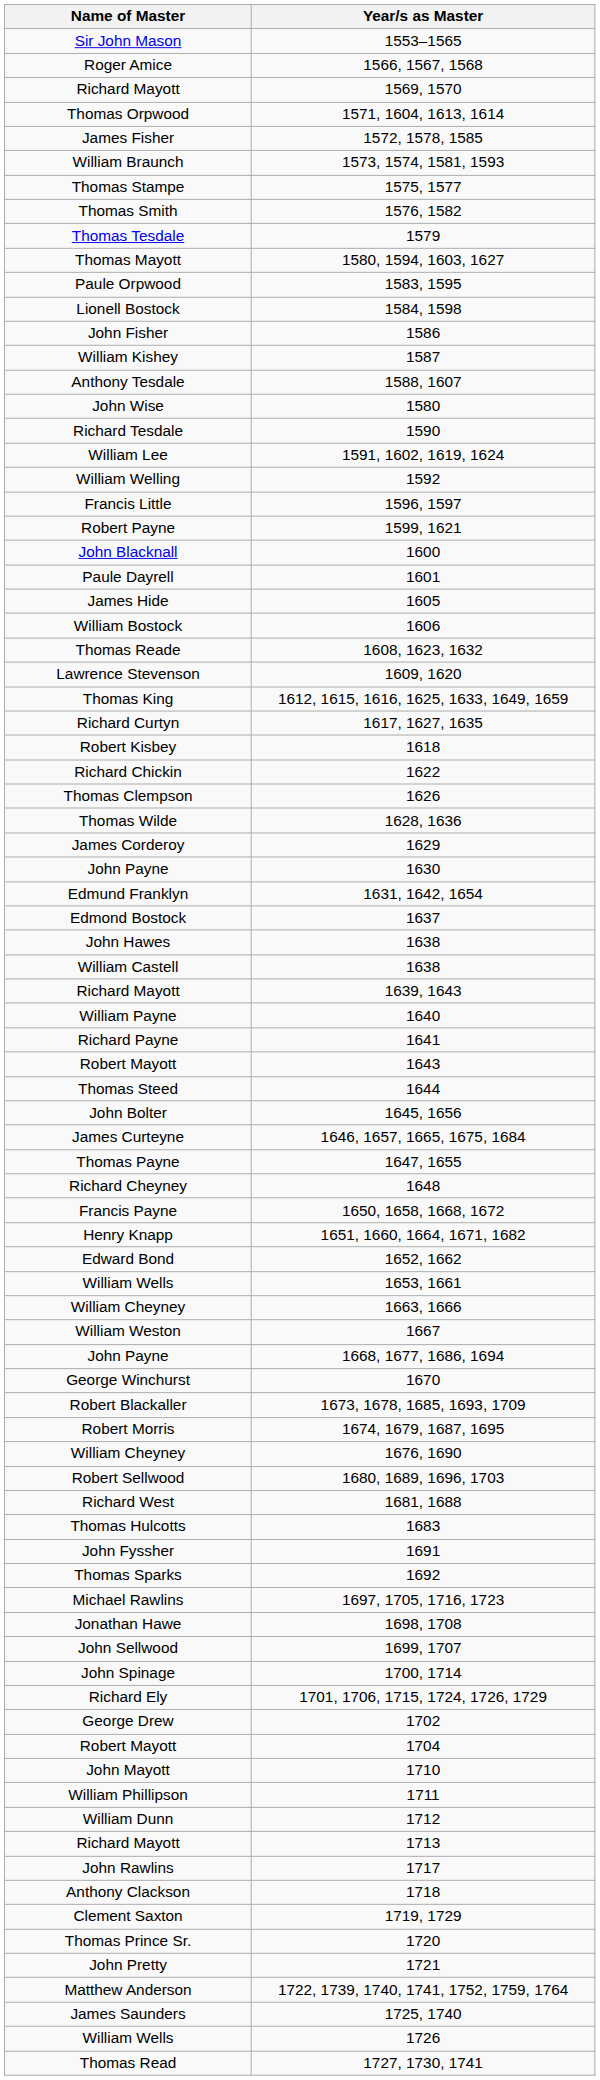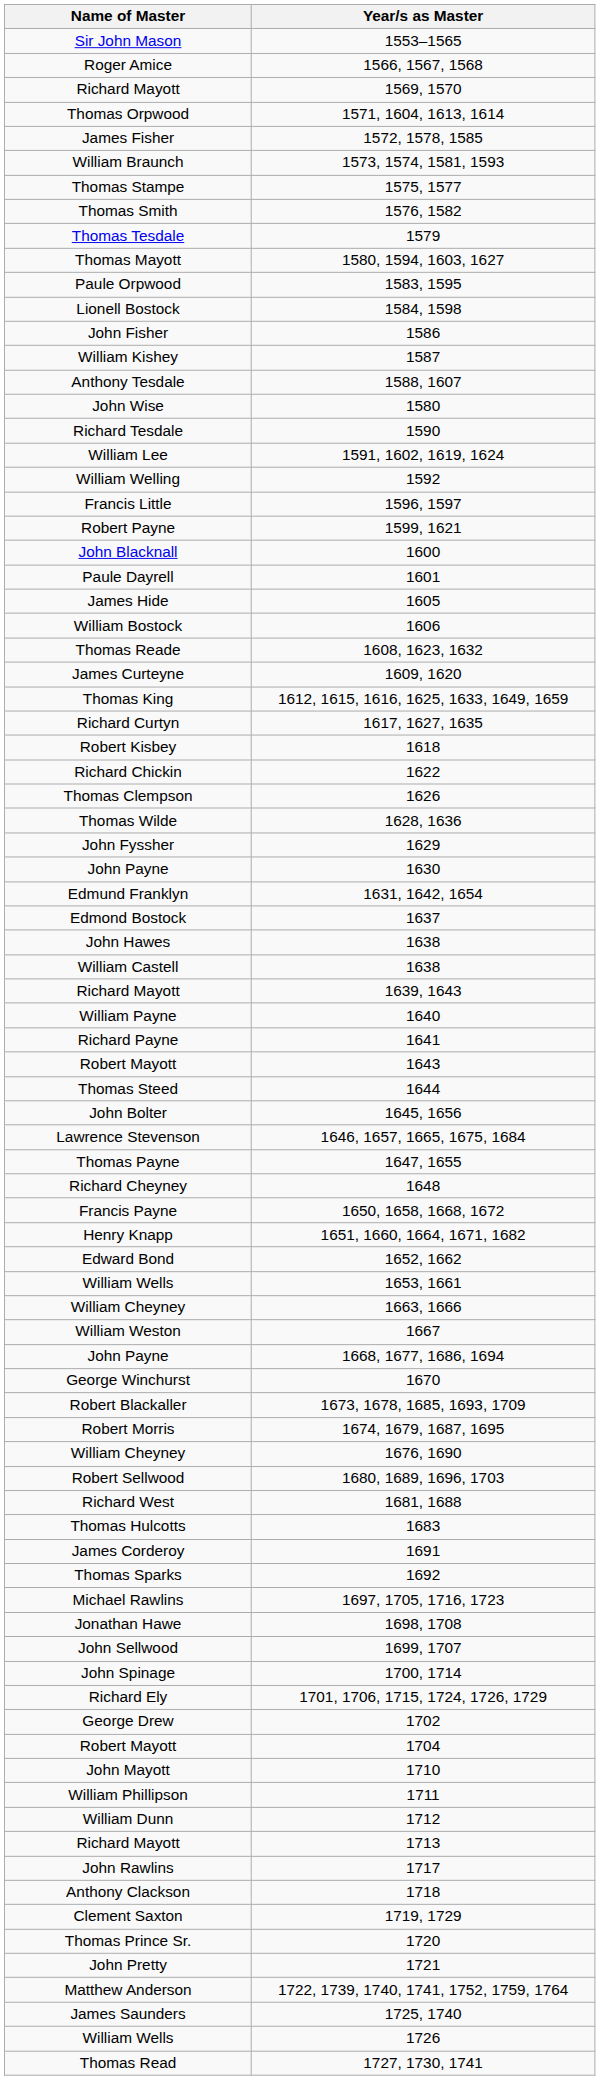(128, 674) Lawrence Stevenson -> (128, 674) James Curteyne
(128, 844) James Corderoy -> (128, 844) John Fyssher
(128, 1137) James Curteyne -> (128, 1137) Lawrence Stevenson
(128, 1551) John Fyssher -> (128, 1551) James Corderoy
